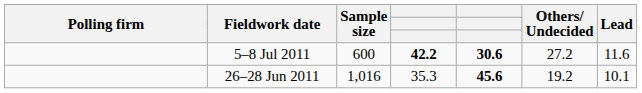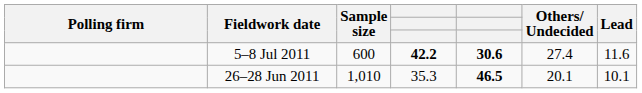(560, 54) 27.2 -> (560, 54) 27.4
(364, 76) 1,016 -> (364, 76) 1,010
(489, 76) 45.6 -> (489, 76) 46.5
(560, 76) 19.2 -> (560, 76) 20.1
